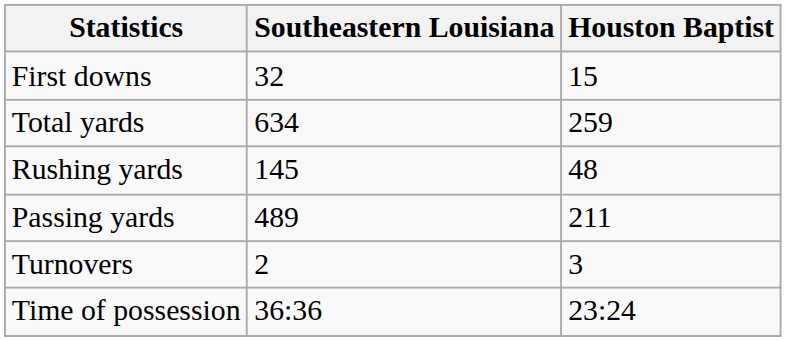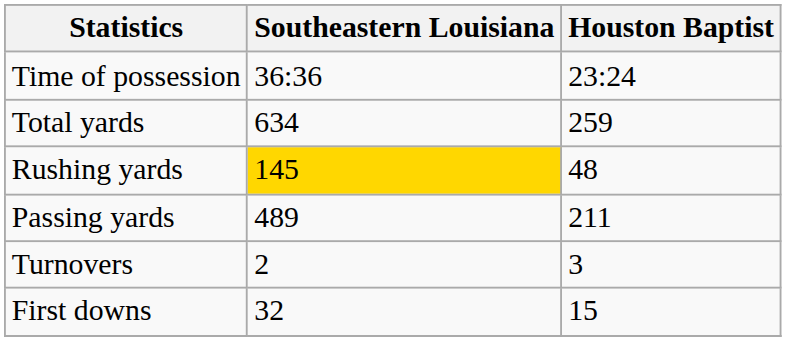rows swapped: (82, 75) <-> (126, 311)
(277, 169) no background -> (277, 169) gold background
